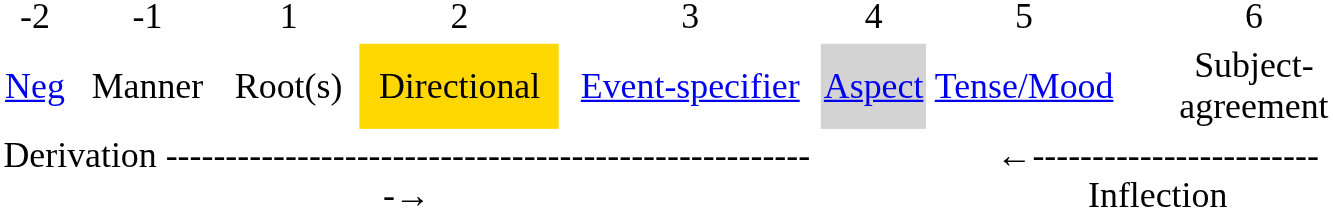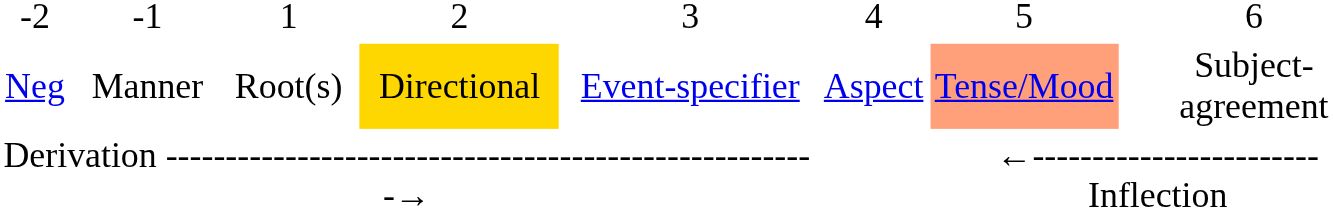(874, 85) lightgrey background -> (874, 85) no background
(1024, 85) no background -> (1024, 85) lightsalmon background
